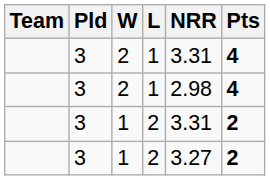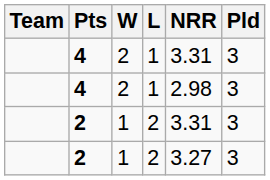columns swapped: (91, 21) <-> (243, 21)
